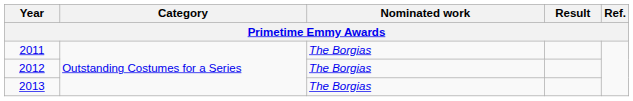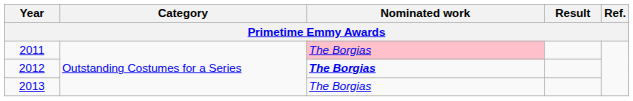(340, 50) no background -> (340, 50) pink background
(340, 68) normal -> (342, 68) bold
